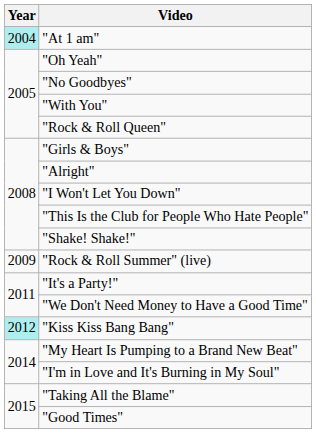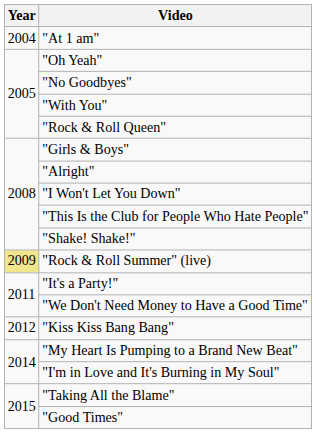(22, 37) paleturquoise background -> (22, 37) no background
(22, 261) no background -> (22, 261) khaki background
(22, 328) paleturquoise background -> (22, 328) no background
